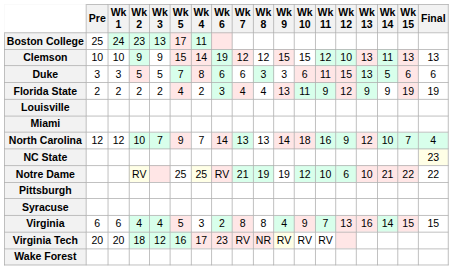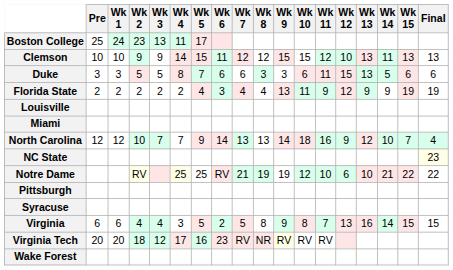columns swapped: (201, 19) <-> (181, 19)
(222, 58) 19 -> (222, 58) 11
(243, 224) 8 -> (243, 224) 5
(284, 224) 4 -> (284, 224) 9
(305, 224) 9 -> (305, 224) 8
